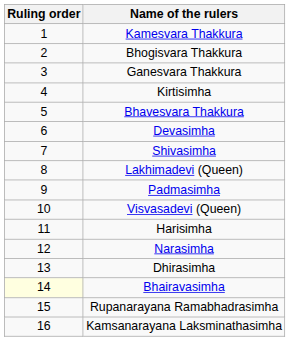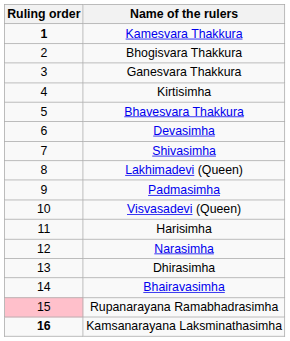(44, 33) normal -> (44, 33) bold
(44, 287) lightyellow background -> (44, 287) no background
(44, 307) no background -> (44, 307) pink background
(44, 326) normal -> (44, 326) bold
